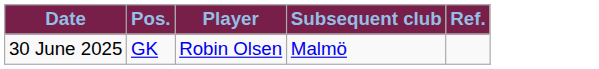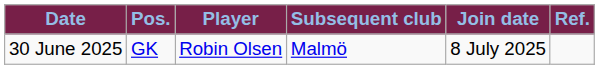+ column: (498, 19)
